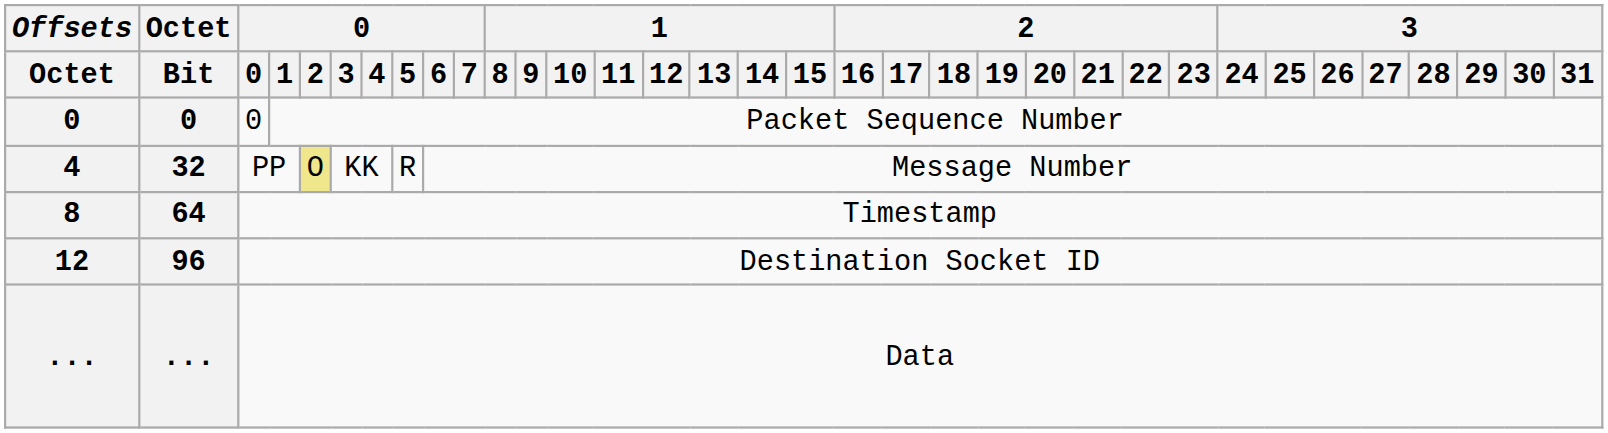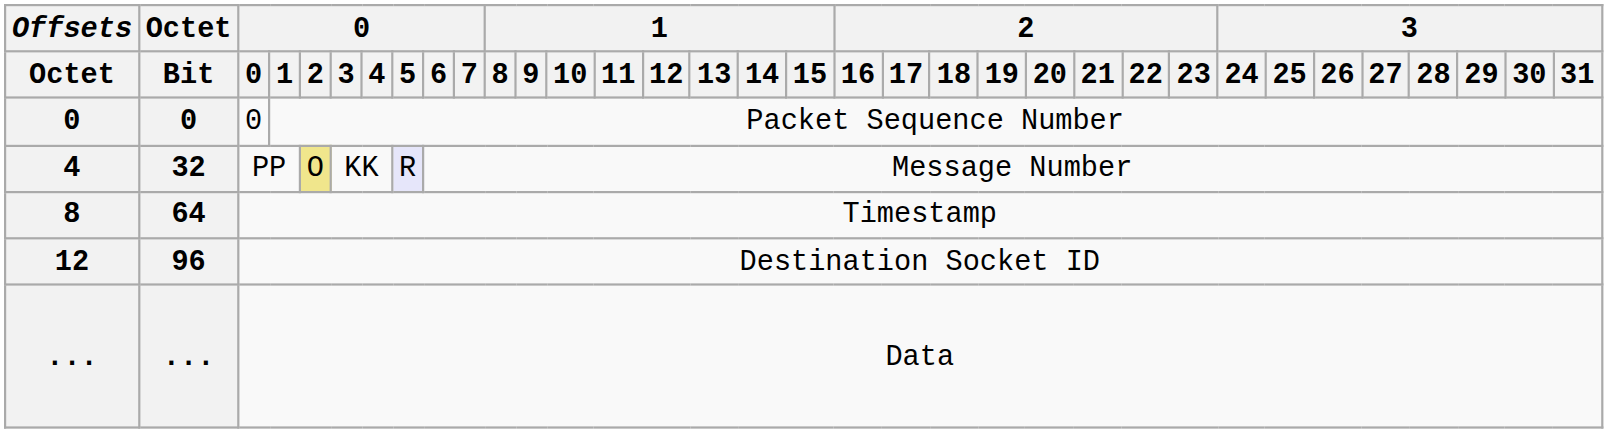(408, 168) no background -> (408, 168) lavender background
